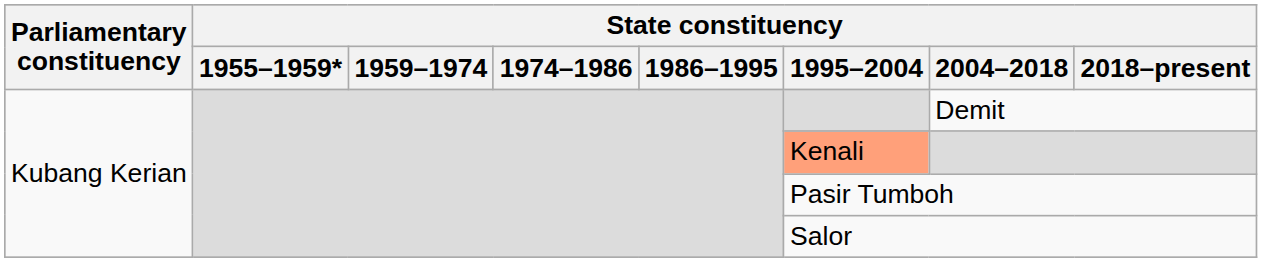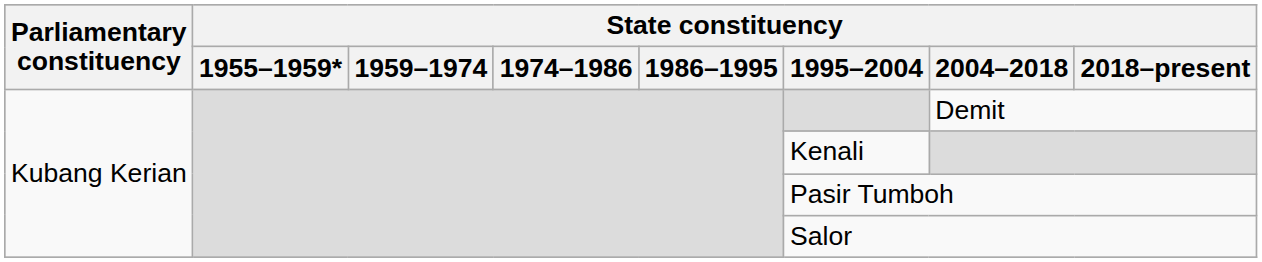(827, 151) lightsalmon background -> (827, 151) no background
